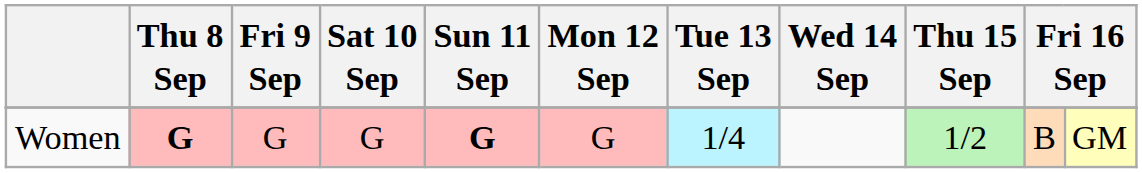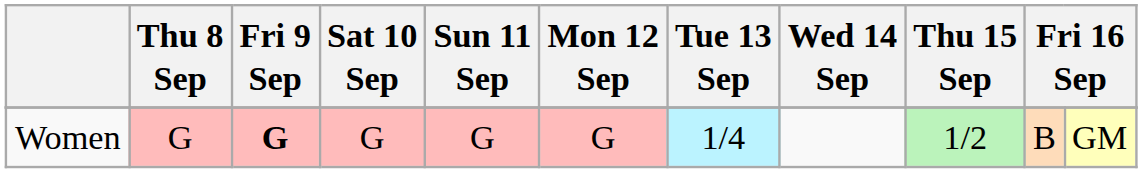(180, 136) bold -> (180, 136) normal
(275, 136) normal -> (275, 136) bold
(482, 136) bold -> (482, 136) normal
